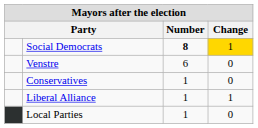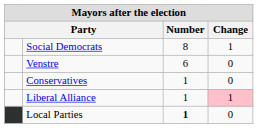(185, 47) bold -> (185, 47) normal
(231, 47) gold background -> (231, 47) no background
(231, 98) no background -> (231, 98) pink background
(185, 115) normal -> (185, 115) bold
